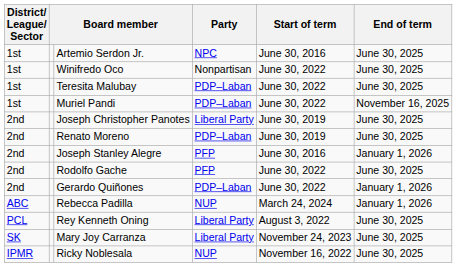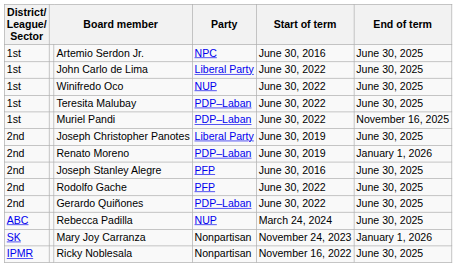+ row: (102, 70)
(223, 70) Nonpartisan -> (206, 86) NUP
(390, 137) June 30, 2025 -> (394, 153) January 1, 2026
(394, 153) January 1, 2026 -> (390, 170) June 30, 2025
(394, 187) January 1, 2026 -> (390, 204) June 30, 2025
(394, 204) January 1, 2026 -> (390, 220) June 30, 2025
- row: (102, 220)
(224, 237) Liberal Party -> (223, 237) Nonpartisan
(390, 237) June 30, 2025 -> (394, 237) January 1, 2026
(206, 254) NUP -> (223, 254) Nonpartisan
